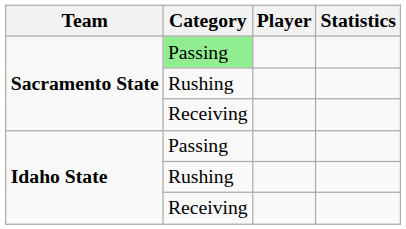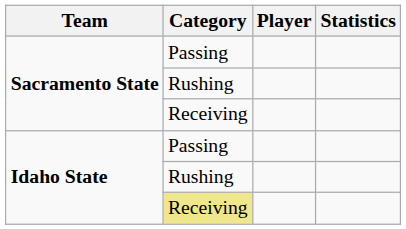(198, 51) lightgreen background -> (198, 51) no background
(208, 208) no background -> (208, 208) khaki background
